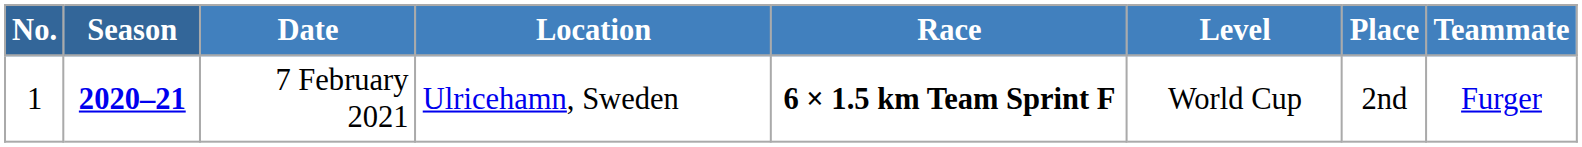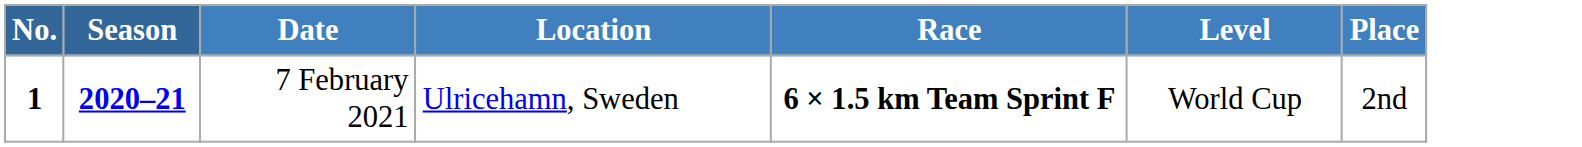- column: (1502, 29)
(35, 98) normal -> (35, 98) bold
